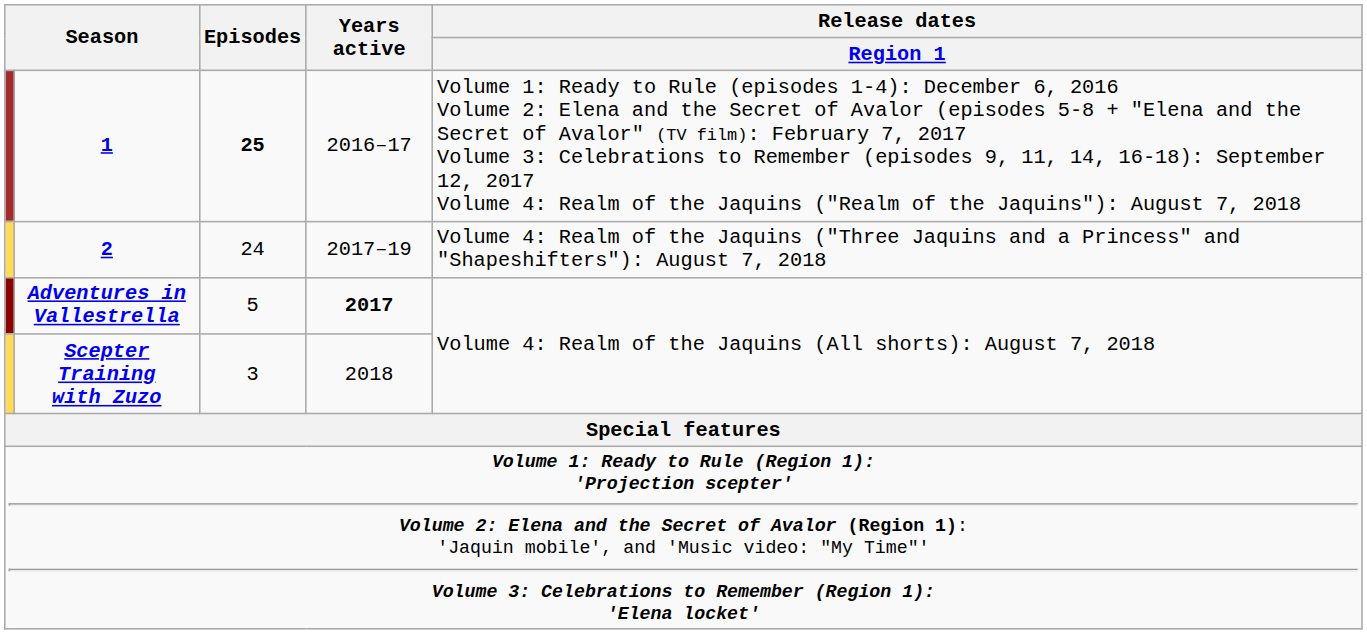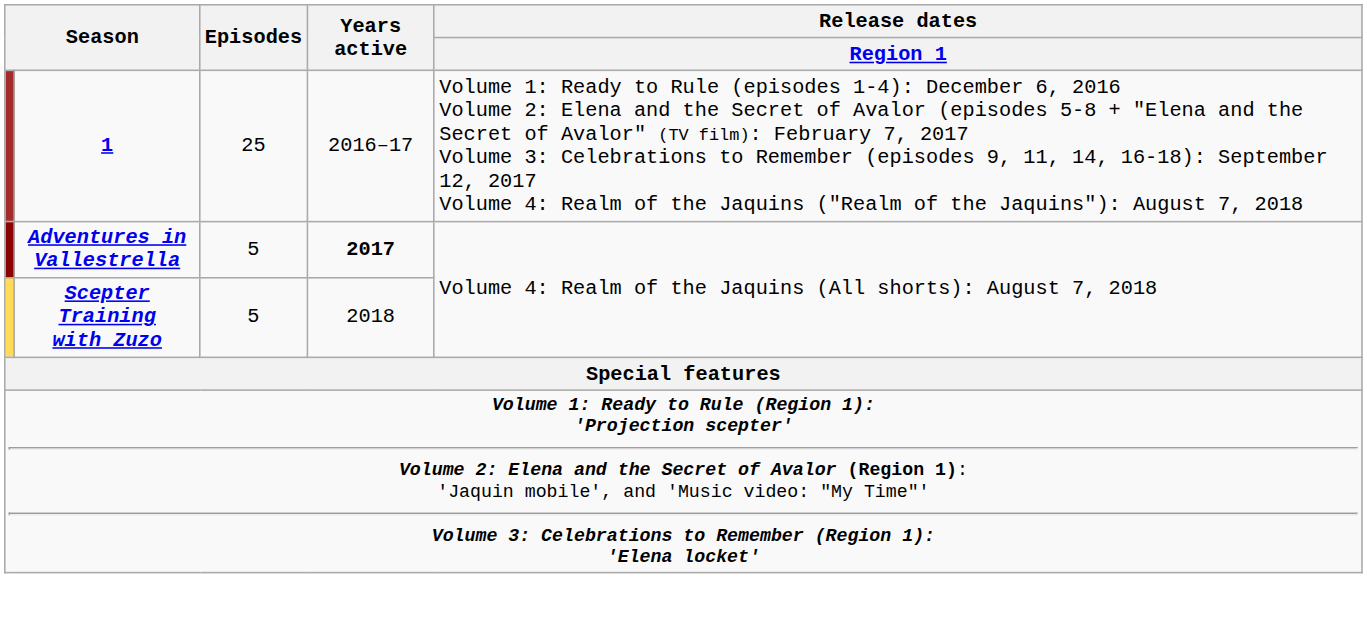(253, 146) bold -> (253, 146) normal
- row: (107, 249)
(253, 374) 3 -> (253, 317) 5
